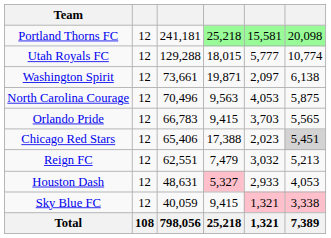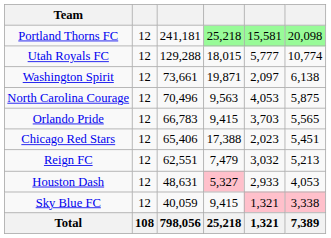(305, 139) lightgrey background -> (305, 139) no background
